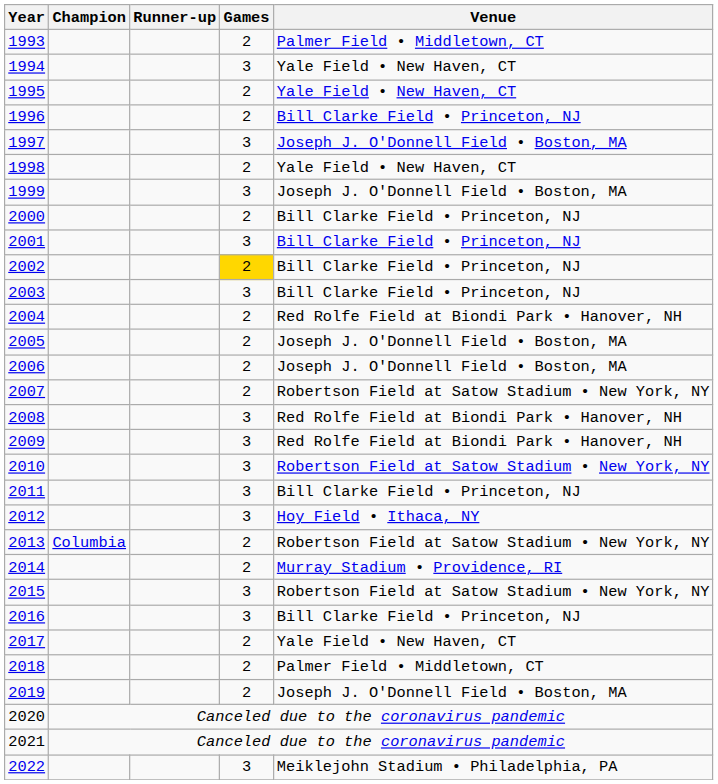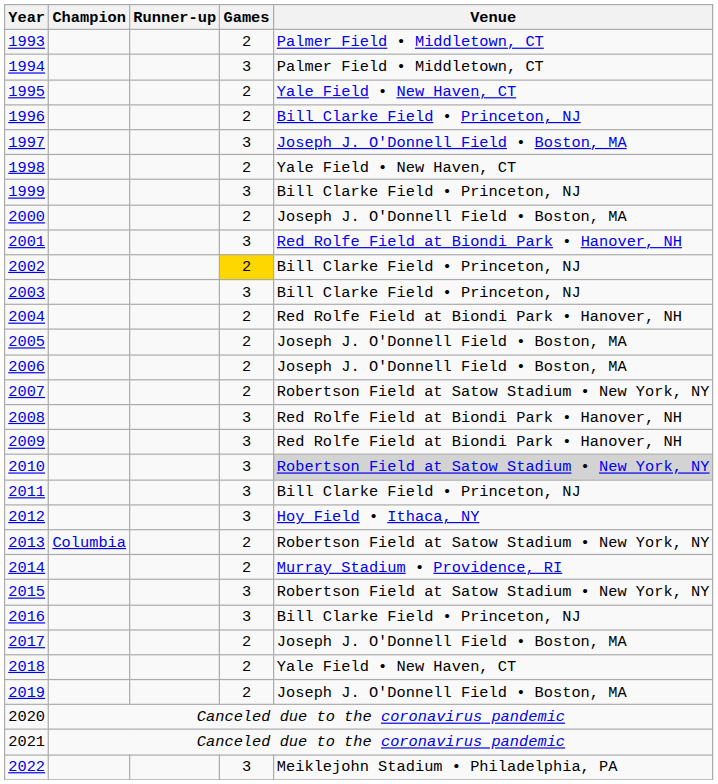(397, 67) Yale Field • New Haven, CT -> (410, 67) Palmer Field • Middletown, CT
(452, 192) Joseph J. O'Donnell Field • Boston, MA -> (429, 192) Bill Clarke Field • Princeton, NJ
(429, 217) Bill Clarke Field • Princeton, NJ -> (452, 217) Joseph J. O'Donnell Field • Boston, MA
(429, 242) Bill Clarke Field • Princeton, NJ -> (479, 242) Red Rolfe Field at Biondi Park • Hanover, NH
(493, 467) no background -> (493, 467) lightgrey background
(397, 642) Yale Field • New Haven, CT -> (452, 642) Joseph J. O'Donnell Field • Boston, MA
(410, 667) Palmer Field • Middletown, CT -> (397, 667) Yale Field • New Haven, CT
